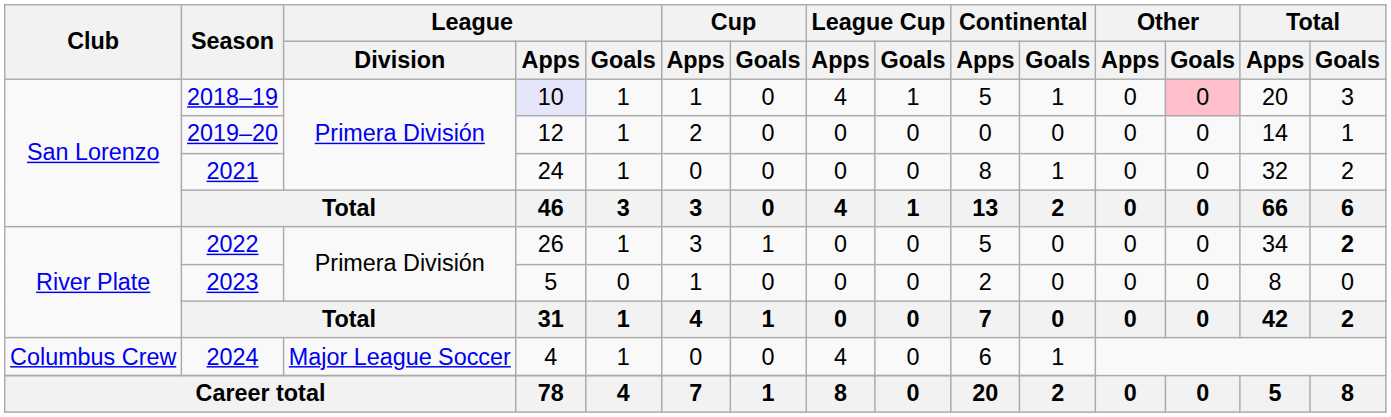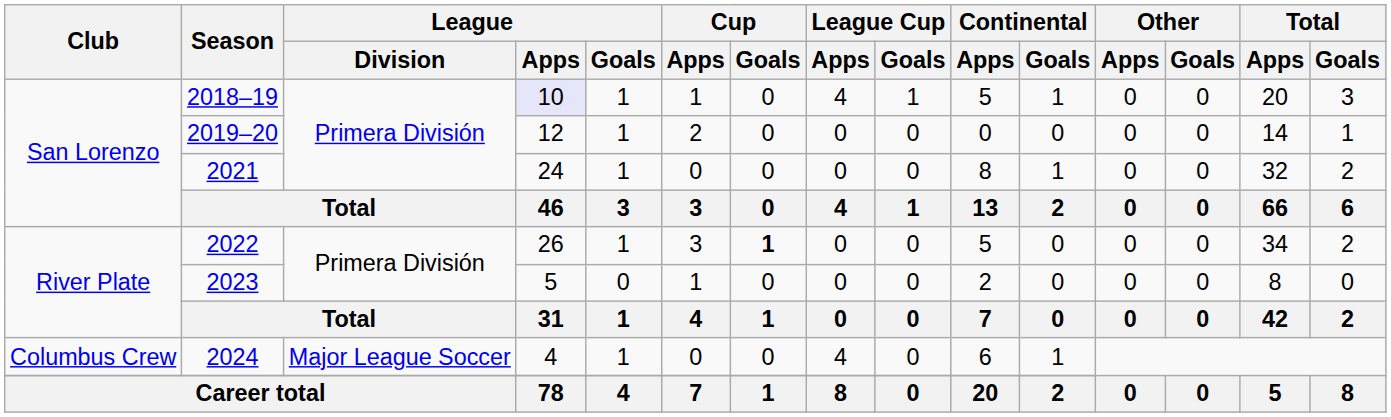(1203, 97) pink background -> (1203, 97) no background
(768, 245) normal -> (768, 245) bold
(1348, 245) bold -> (1348, 245) normal
